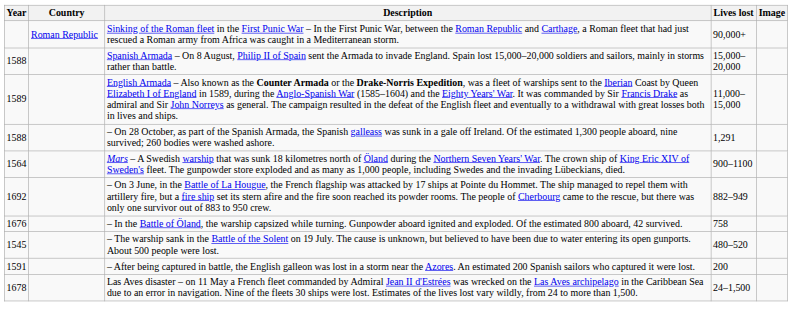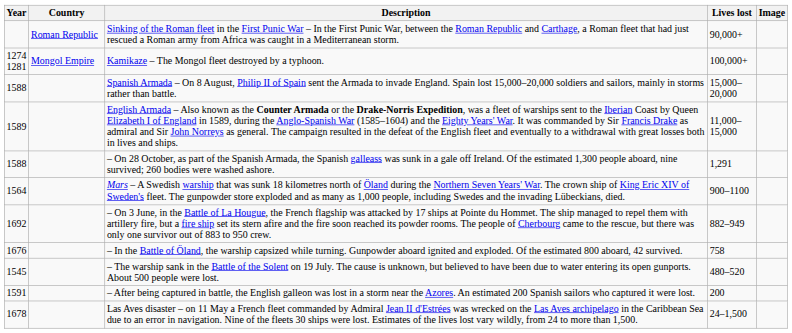+ row: (215, 61)
